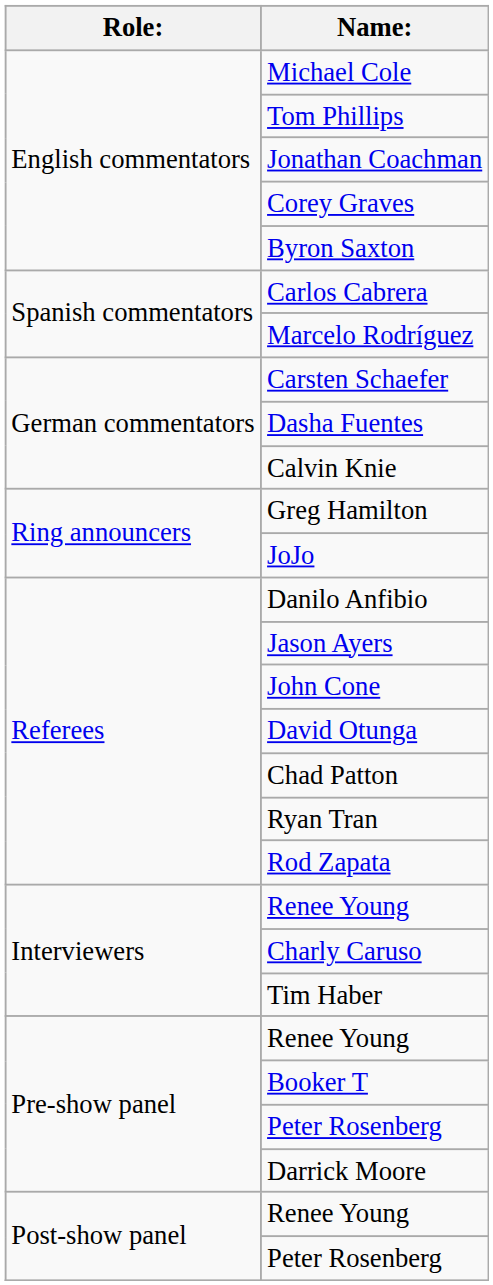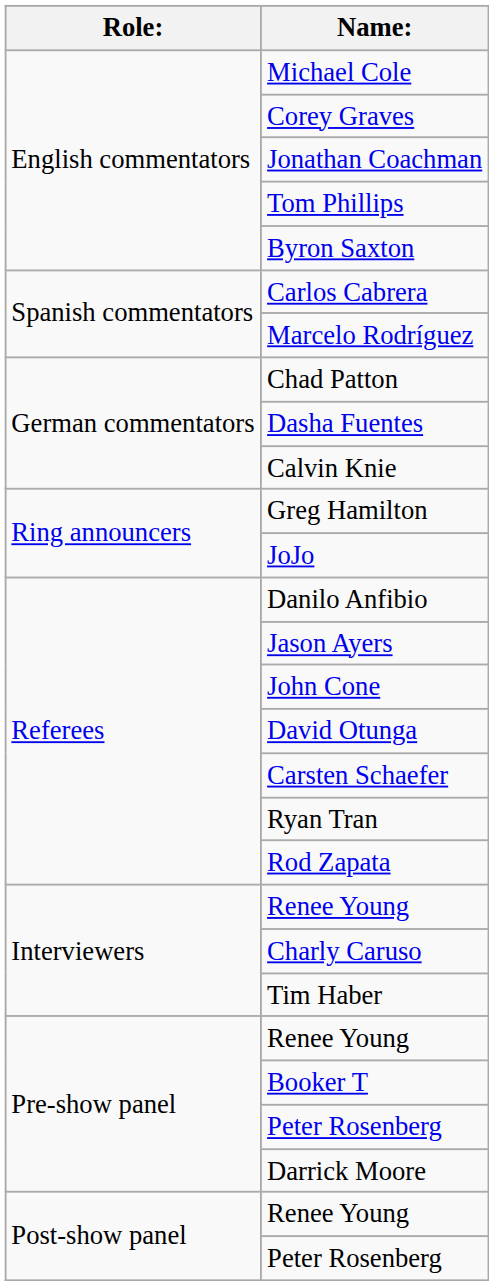(335, 115) Tom Phillips -> (341, 115) Corey Graves
(341, 203) Corey Graves -> (335, 203) Tom Phillips
(358, 379) Carsten Schaefer -> (333, 379) Chad Patton
(333, 774) Chad Patton -> (358, 774) Carsten Schaefer
